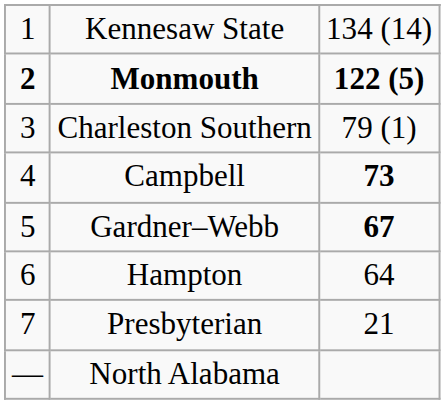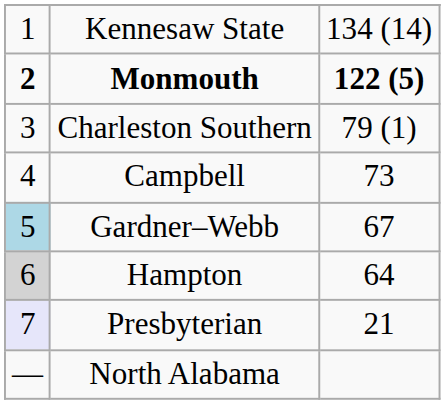(379, 176) bold -> (379, 176) normal
(28, 226) no background -> (28, 226) lightblue background
(379, 226) bold -> (379, 226) normal
(28, 275) no background -> (28, 275) lightgrey background
(28, 324) no background -> (28, 324) lavender background
